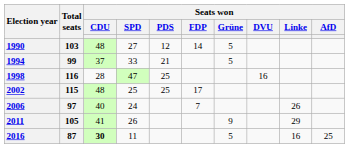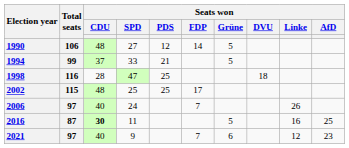(72, 46) 103 -> (72, 46) 106
(263, 76) 16 -> (263, 76) 18
- row: (15, 121)
+ row: (16, 136)
